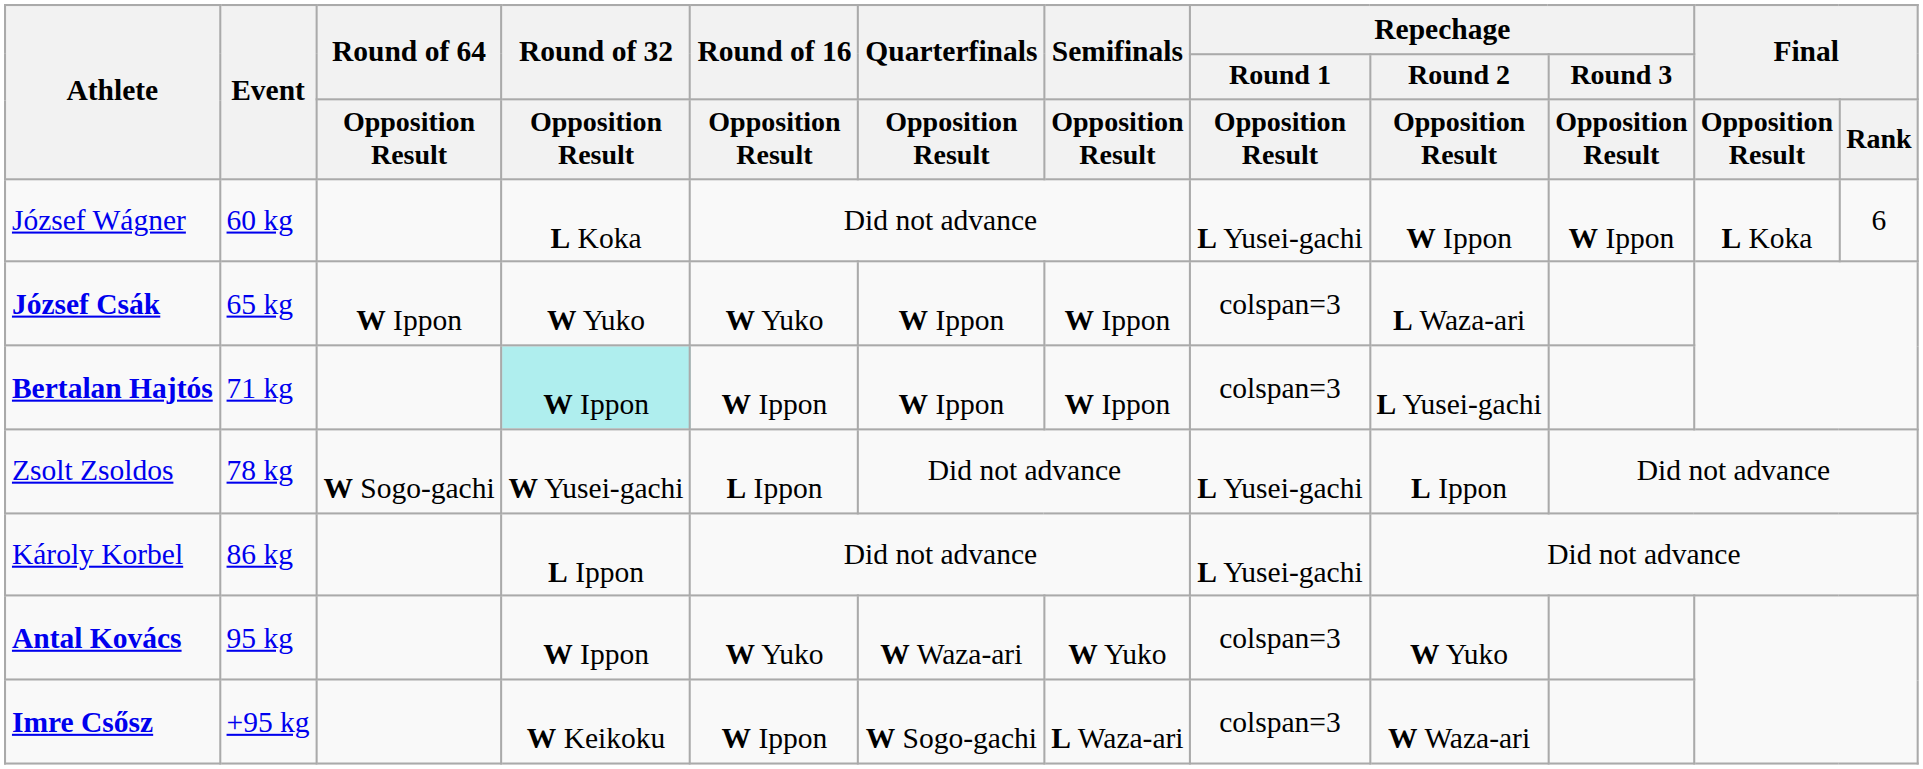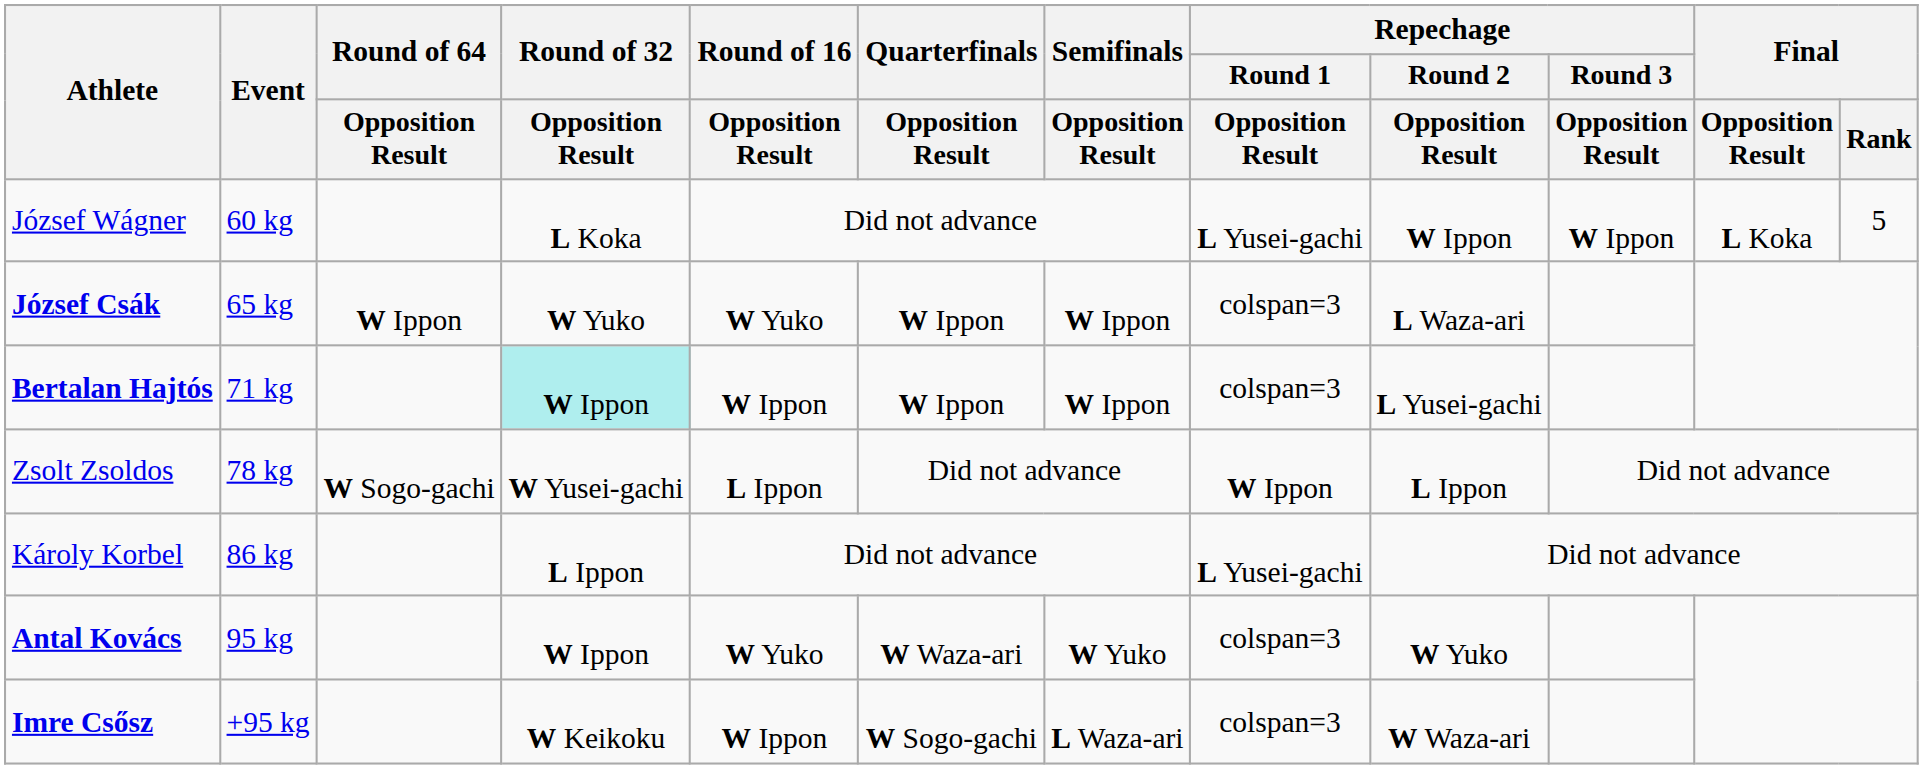(1879, 220) 6 -> (1879, 220) 5
(1280, 488) L Yusei-gachi -> (1280, 488) W Ippon
